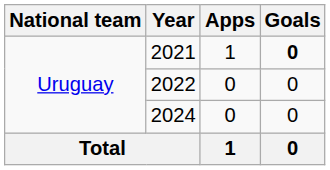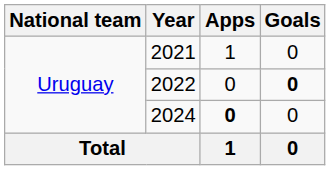(293, 52) bold -> (293, 52) normal
(293, 84) normal -> (293, 84) bold
(230, 116) normal -> (230, 116) bold
